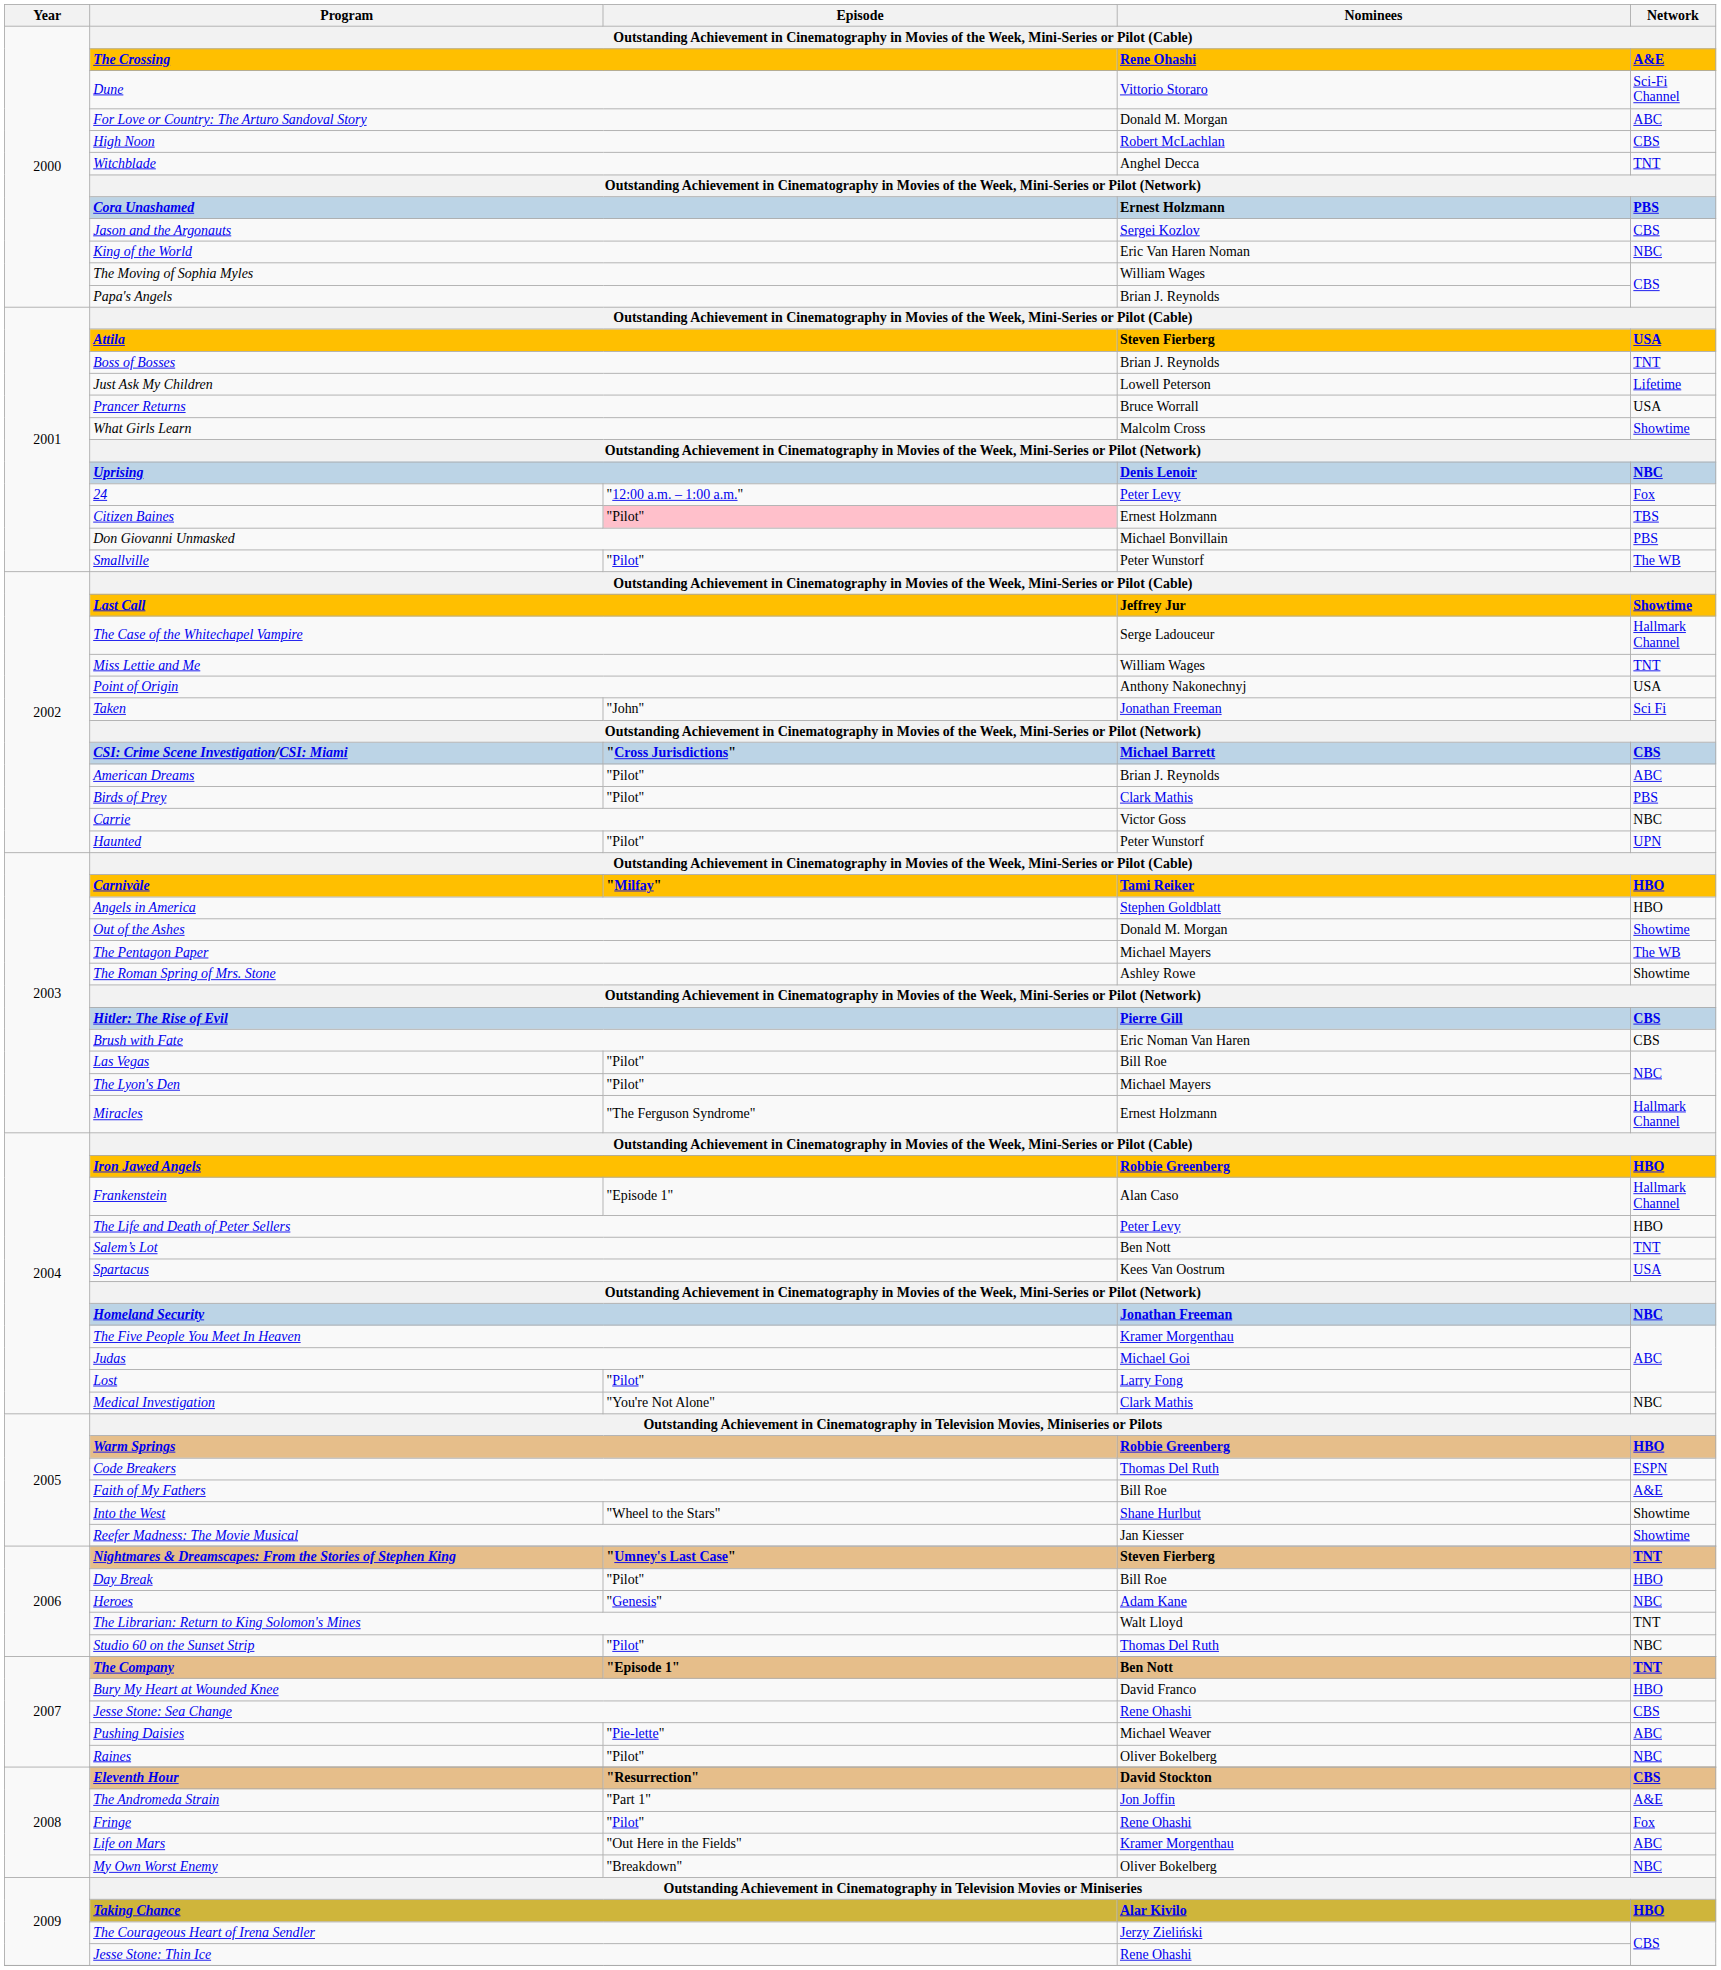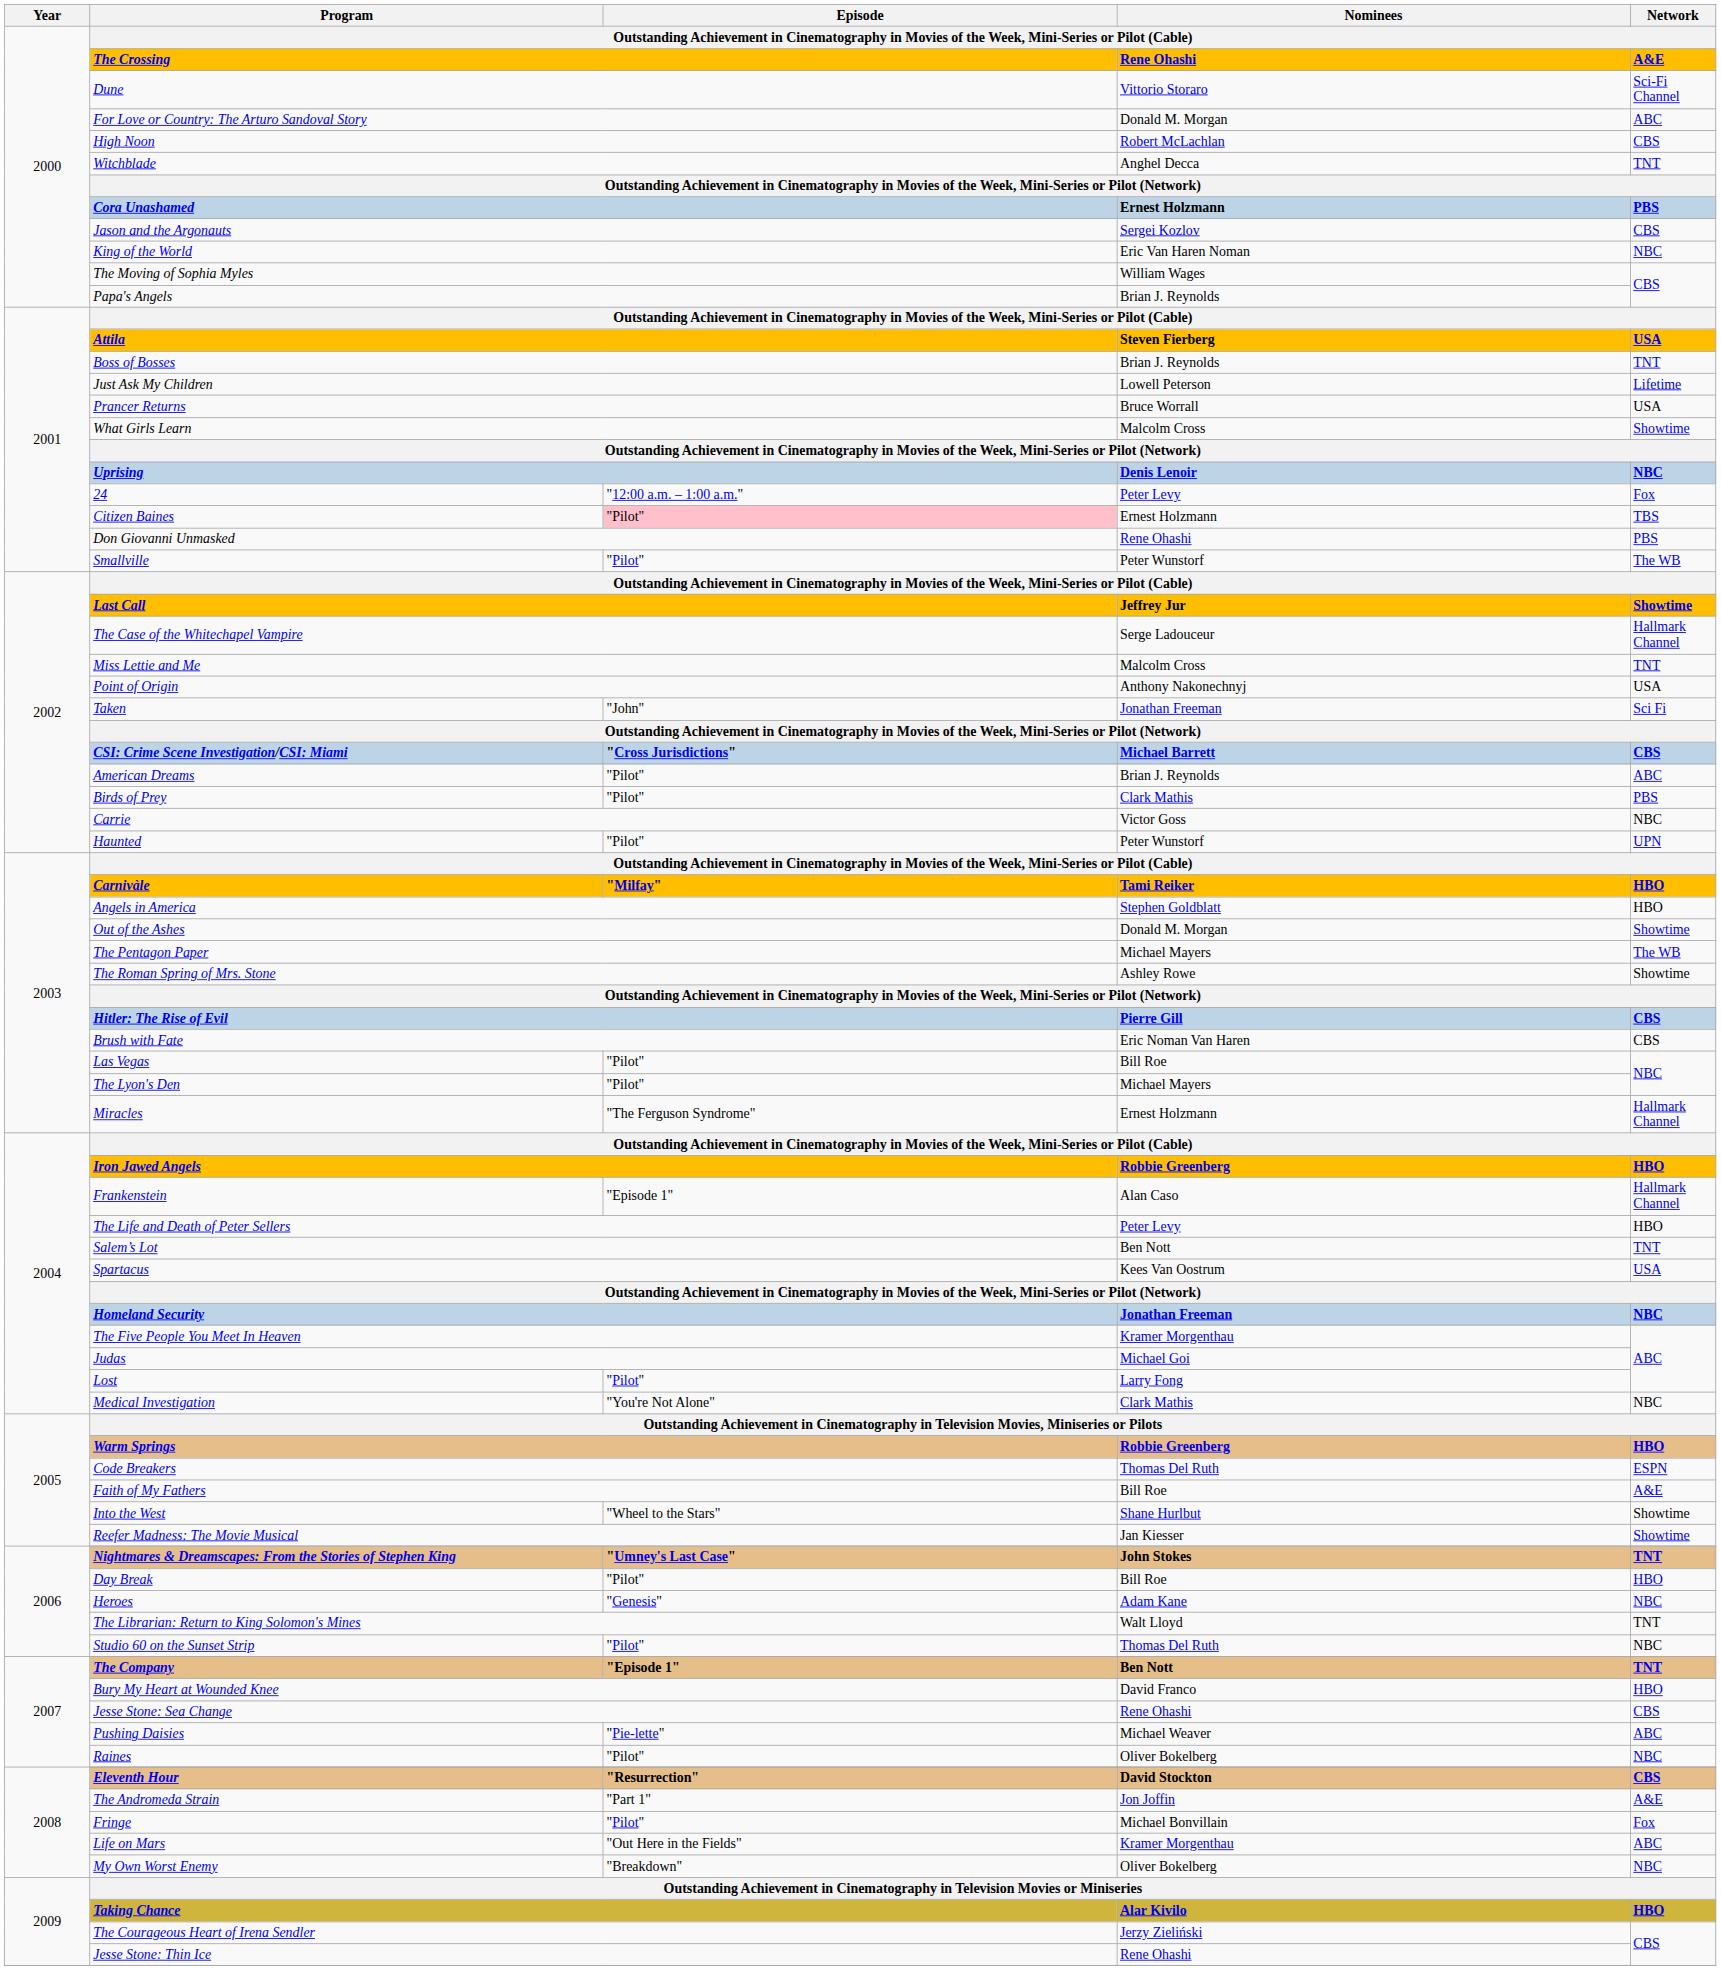(1174, 538) Michael Bonvillain -> (1156, 538) Rene Ohashi
(1162, 664) William Wages -> (1163, 664) Malcolm Cross
(1167, 1557) Steven Fierberg -> (1156, 1557) John Stokes
(1156, 1822) Rene Ohashi -> (1174, 1822) Michael Bonvillain
